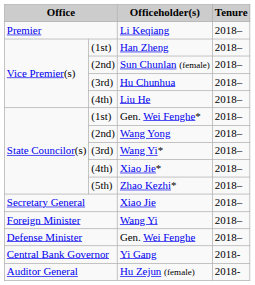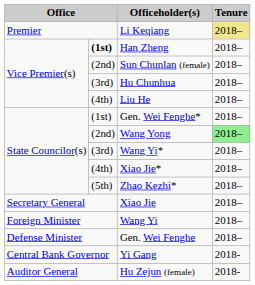(228, 30) no background -> (228, 30) khaki background
(101, 47) normal -> (102, 47) bold
(228, 133) no background -> (228, 133) lightgreen background
